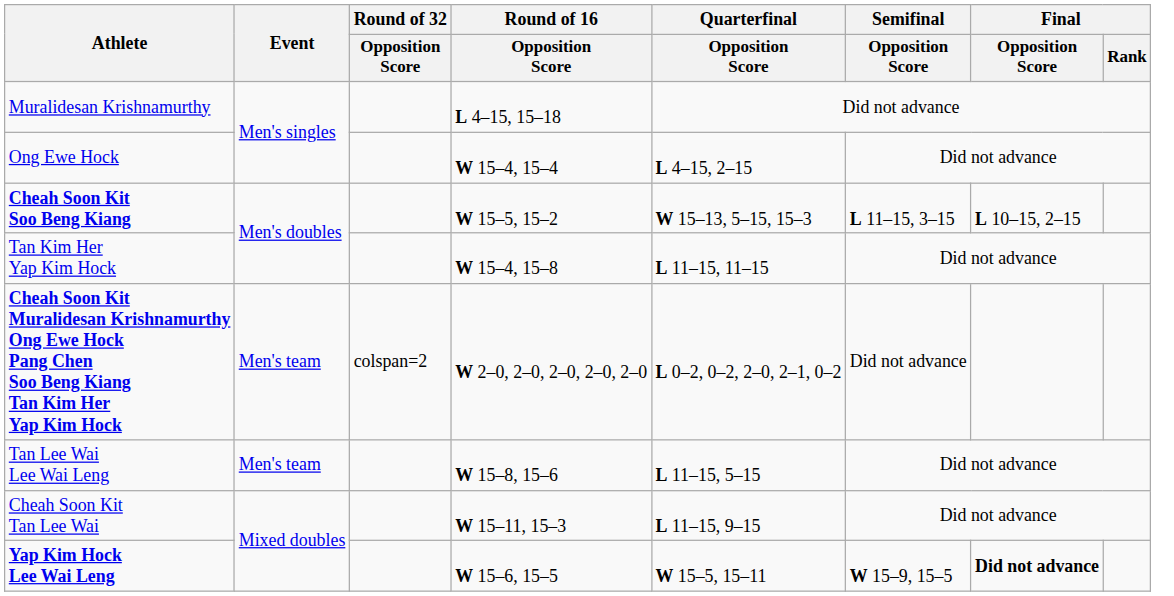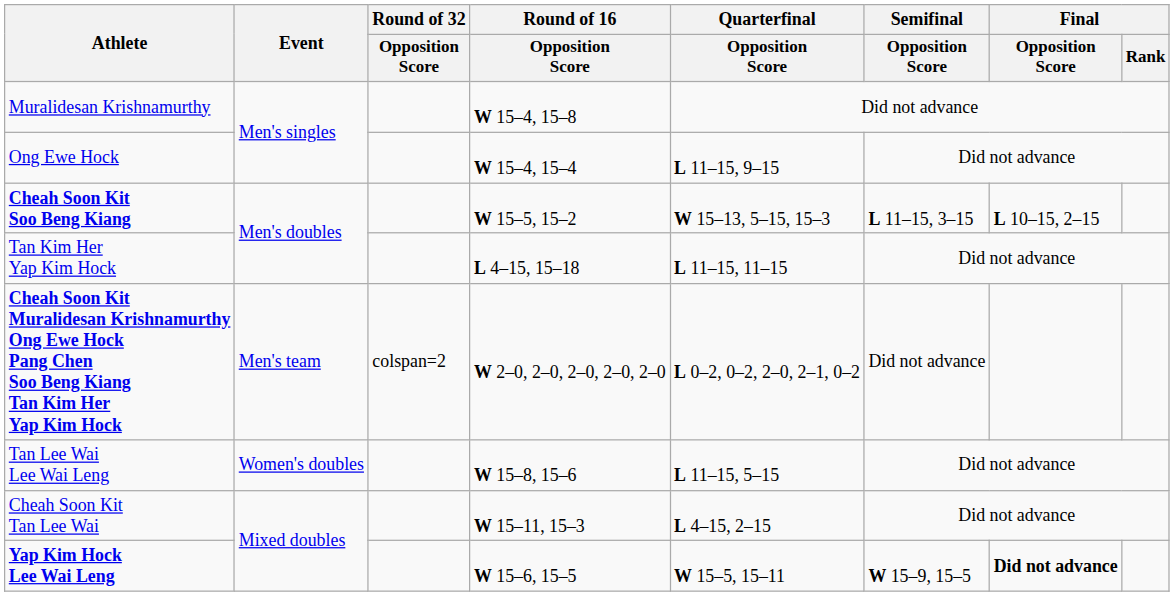(508, 117) L 4–15, 15–18 -> (525, 117) W 15–4, 15–8
(704, 168) L 4–15, 2–15 -> (727, 168) L 11–15, 9–15
(507, 269) W 15–4, 15–8 -> (527, 269) L 4–15, 15–18
(280, 465) Men's team -> (301, 465) Women's doubles
(708, 526) L 11–15, 9–15 -> (722, 526) L 4–15, 2–15
